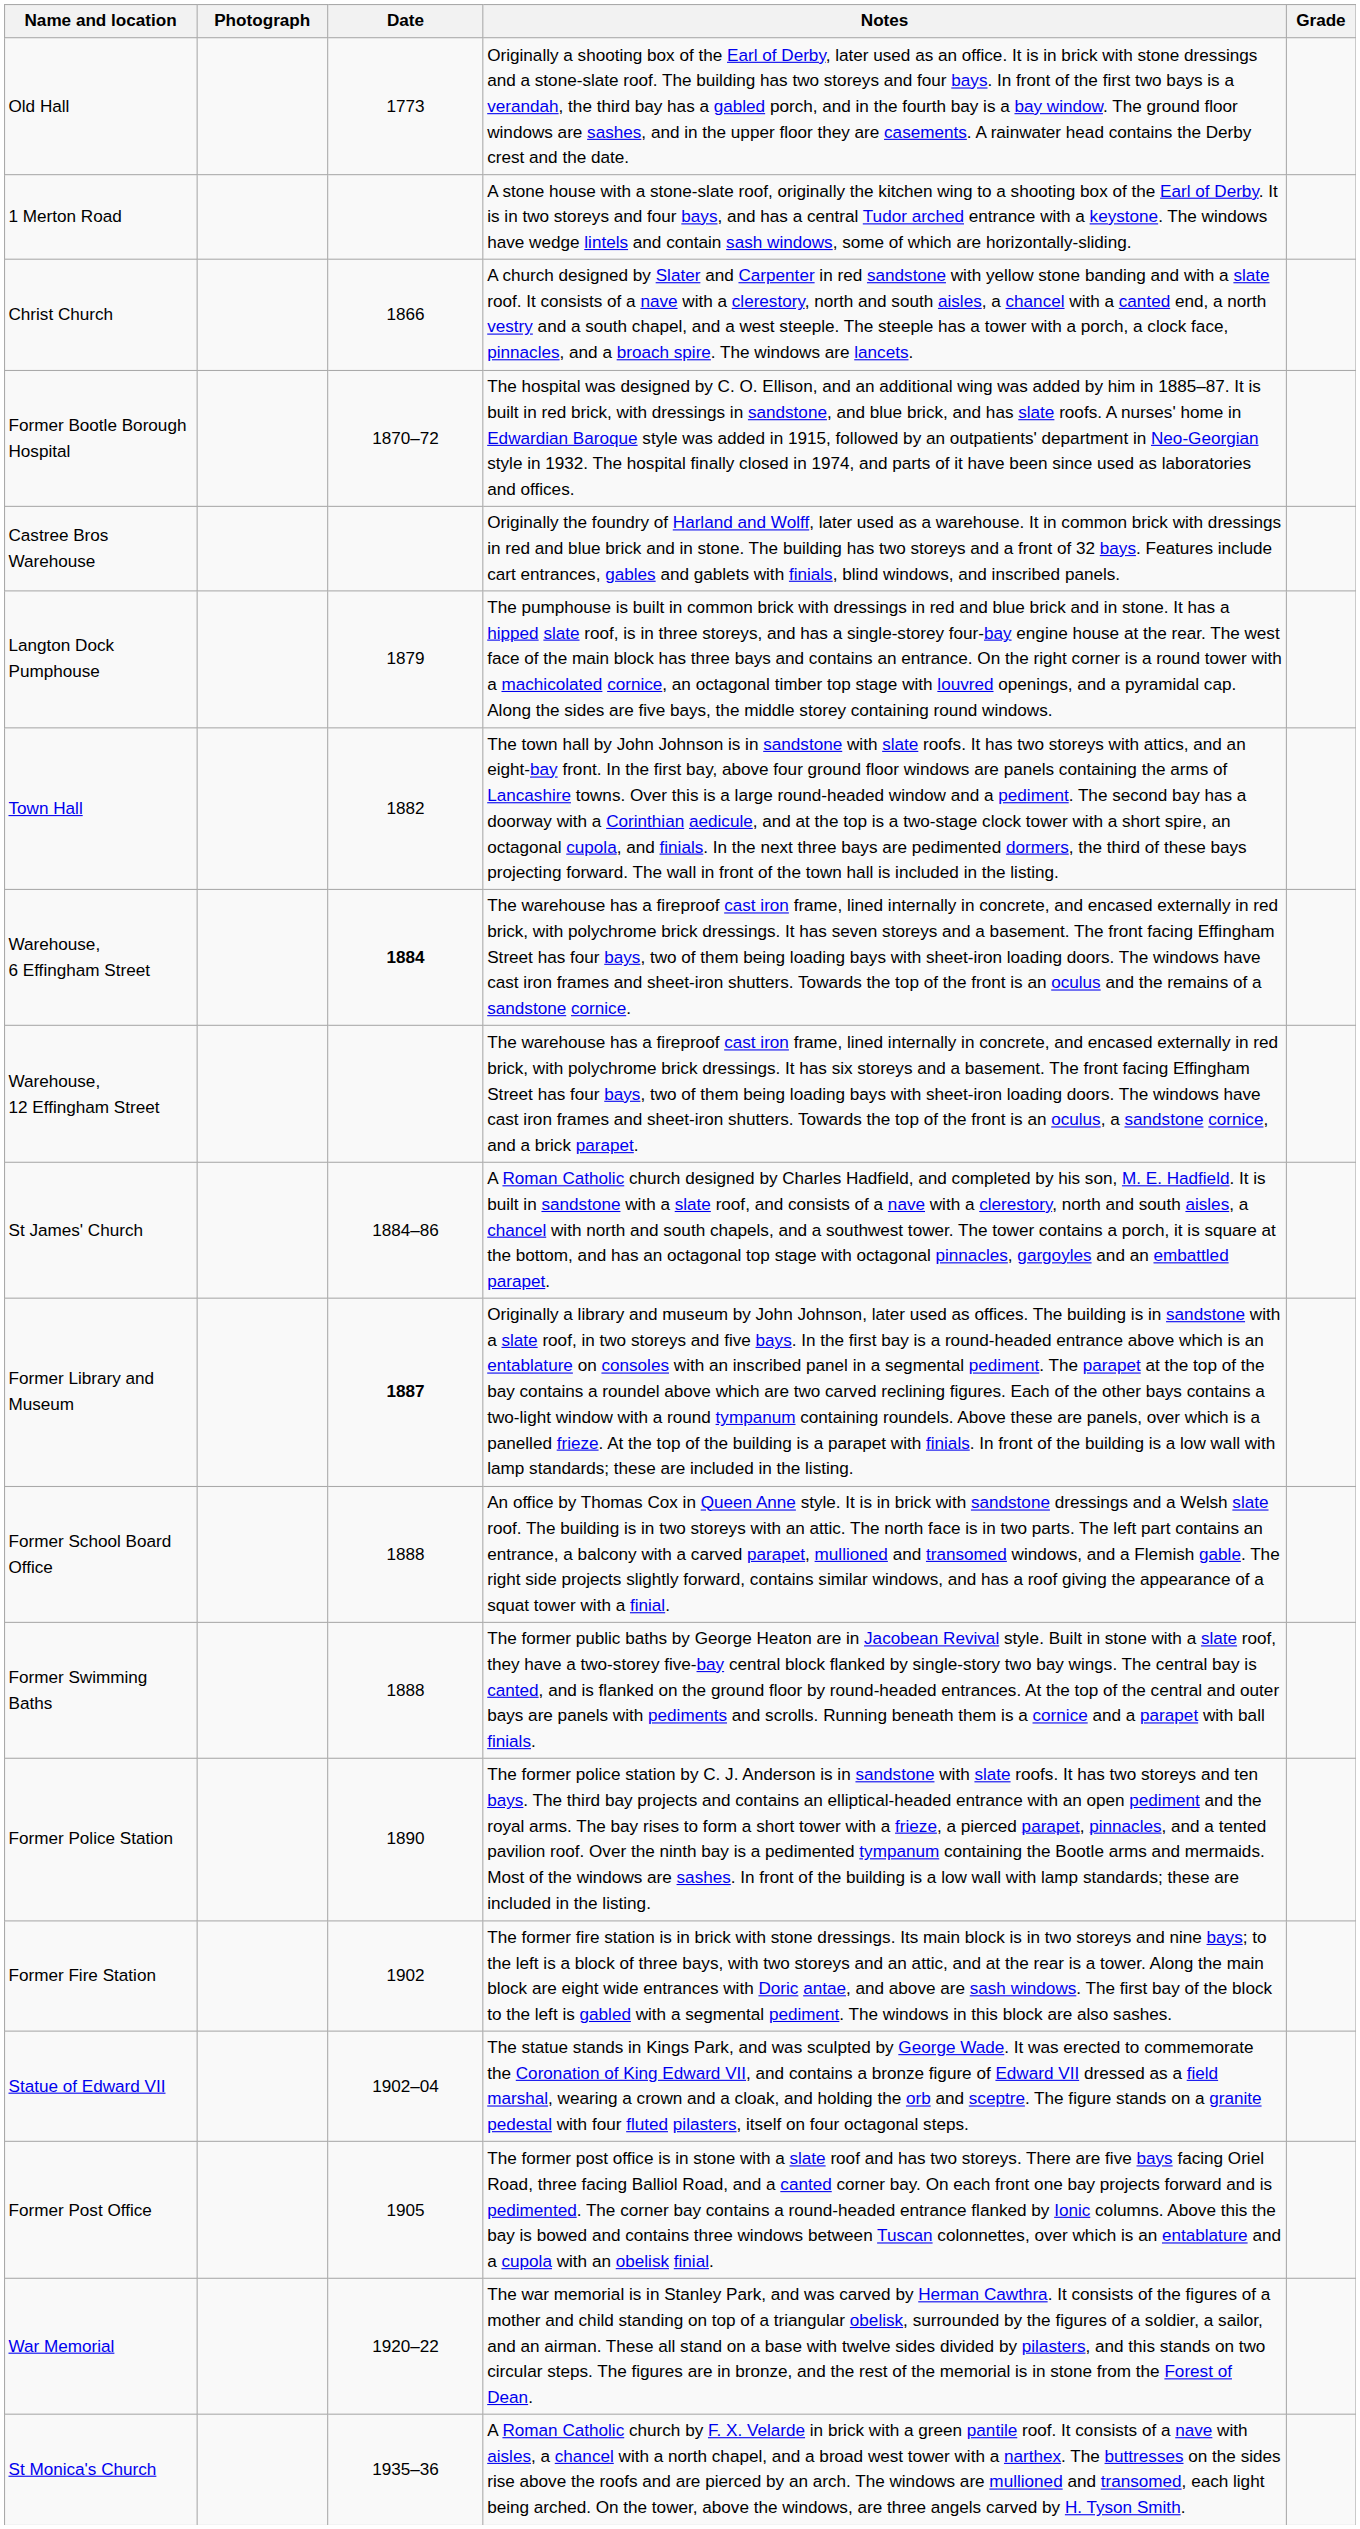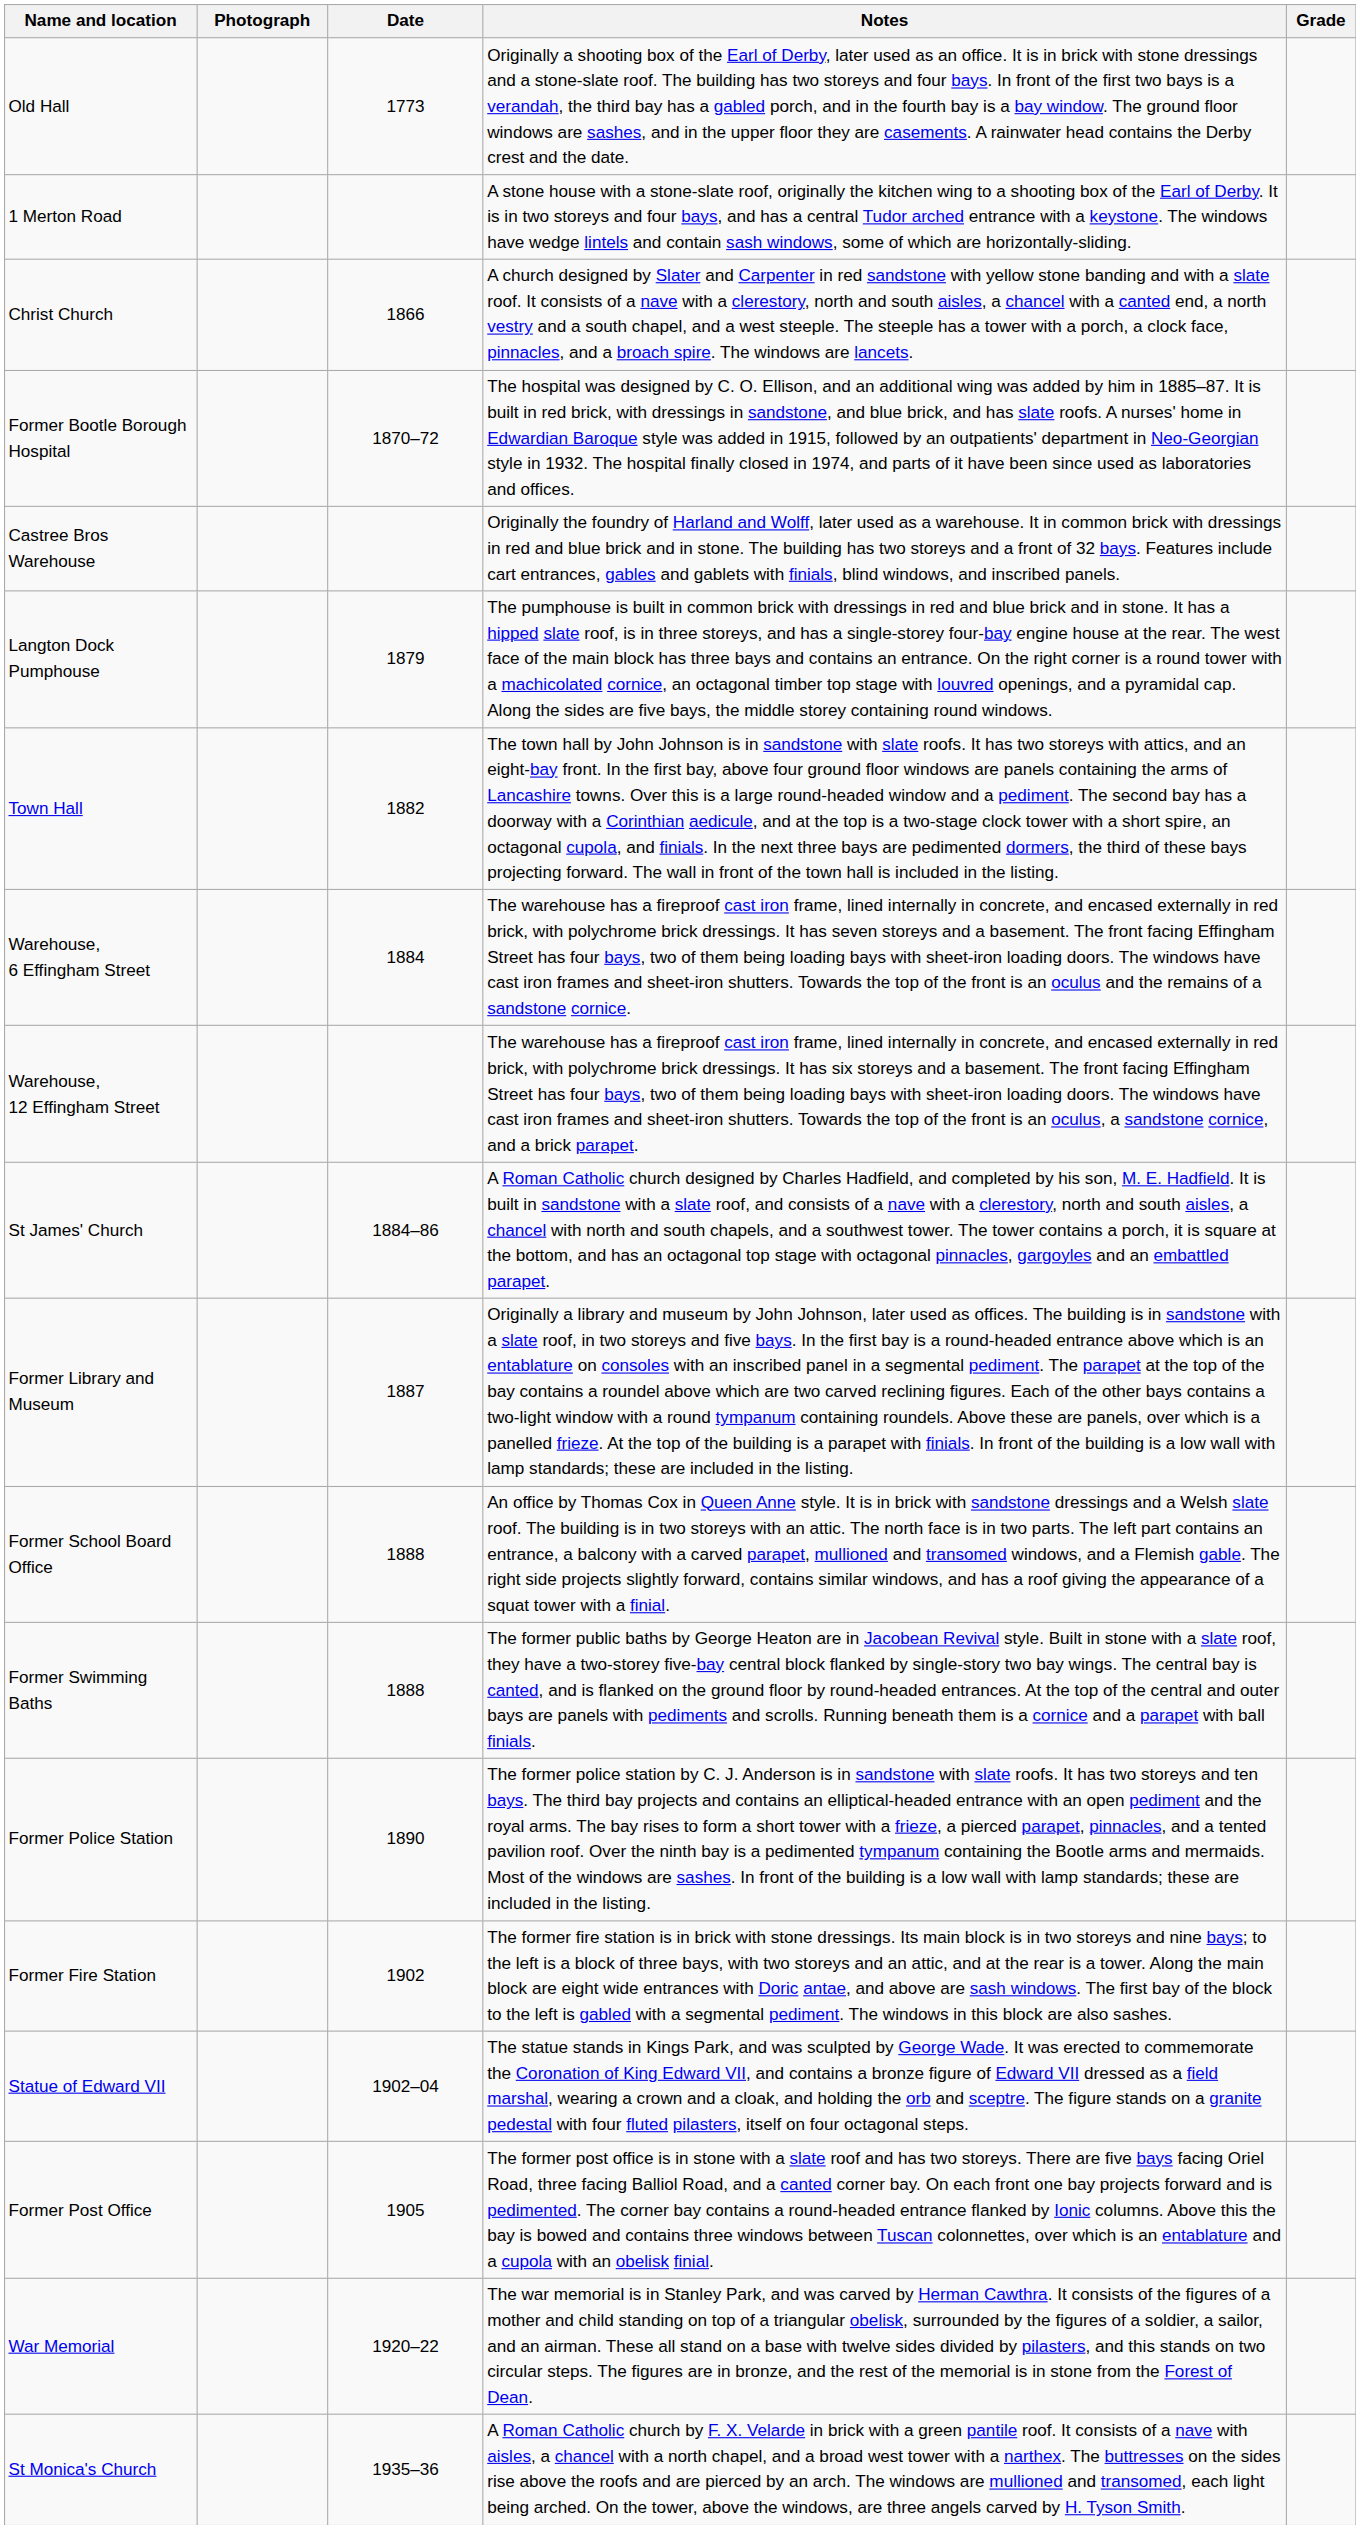(406, 957) bold -> (406, 957) normal
(406, 1392) bold -> (406, 1392) normal
